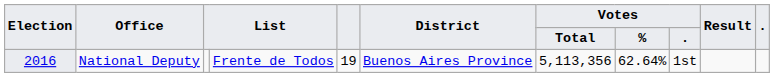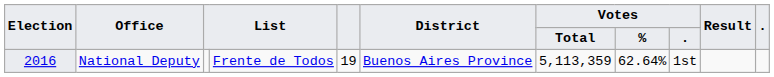(575, 61) 5,113,356 -> (575, 61) 5,113,359
